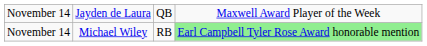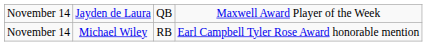(298, 31) lightgreen background -> (298, 31) no background
